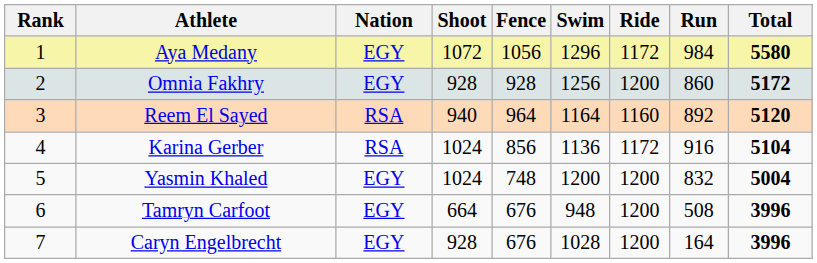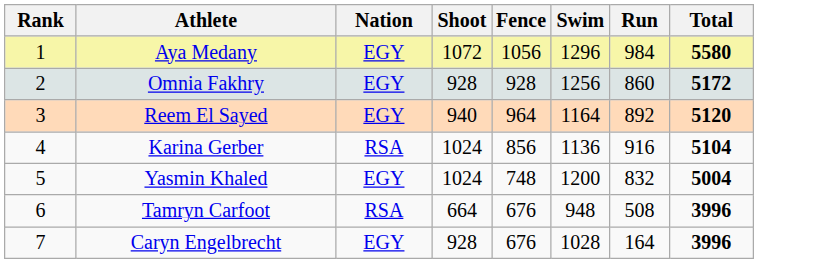- column: (640, 20)
(384, 115) RSA -> (384, 115) EGY
(384, 210) EGY -> (384, 210) RSA
